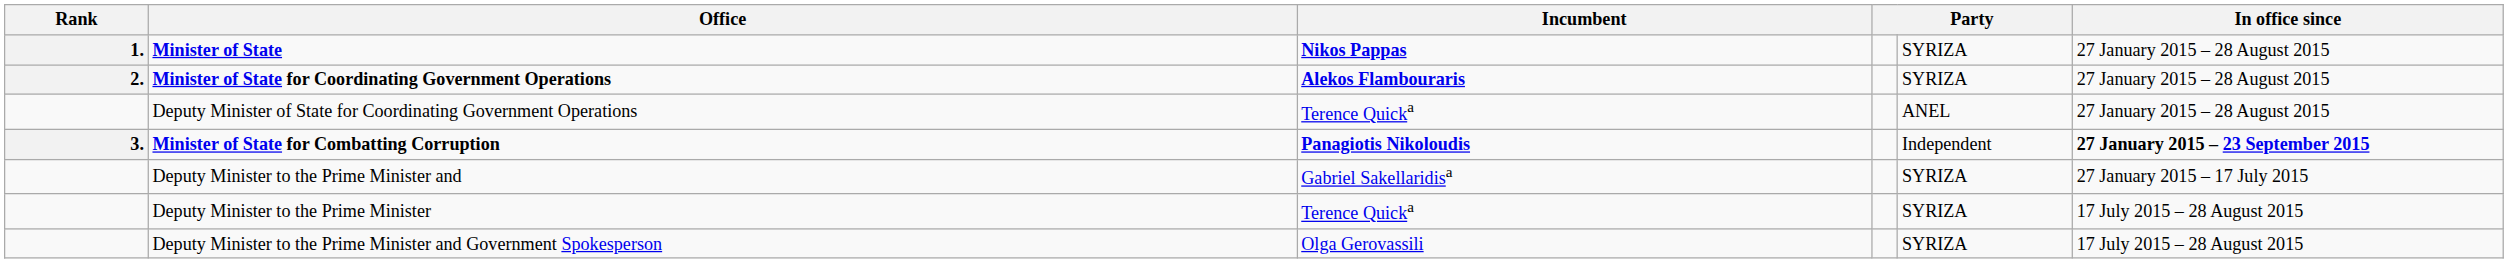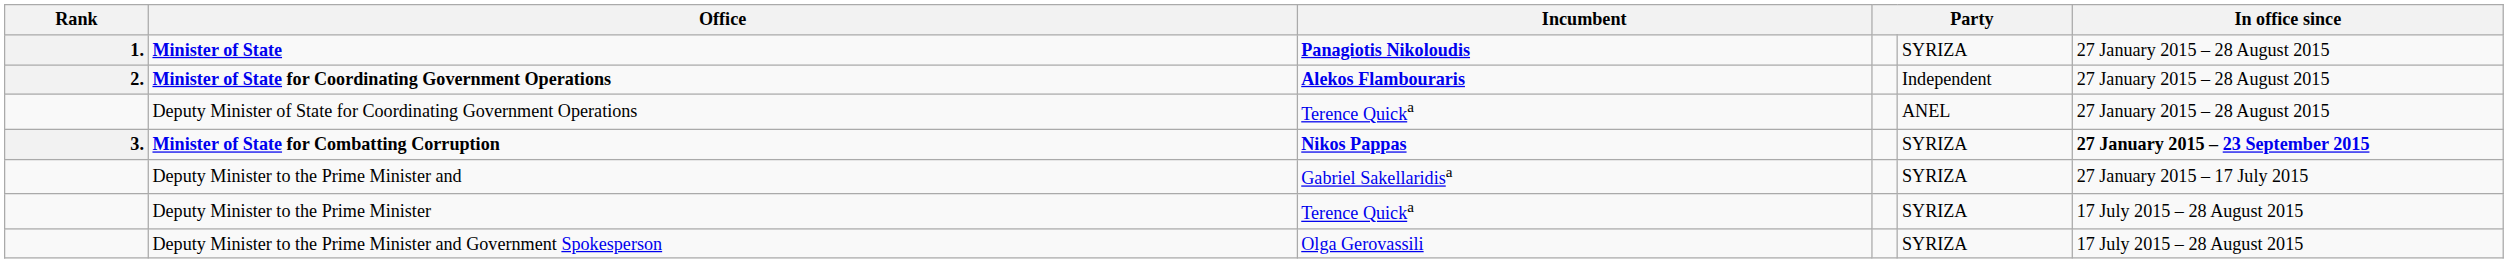(1354, 49) Nikos Pappas -> (1386, 49) Panagiotis Nikoloudis
(1935, 79) SYRIZA -> (1947, 79) Independent
(1386, 144) Panagiotis Nikoloudis -> (1354, 144) Nikos Pappas
(1947, 144) Independent -> (1935, 144) SYRIZA
